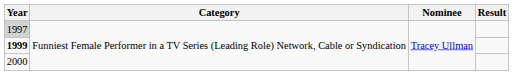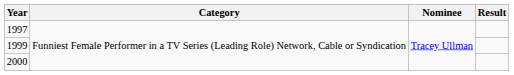(17, 29) lightgrey background -> (17, 29) no background
(17, 45) bold -> (17, 45) normal
